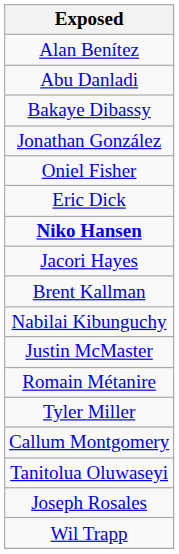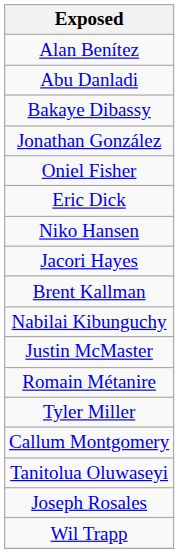(89, 230) bold -> (89, 230) normal
